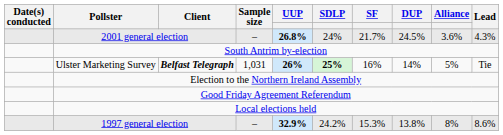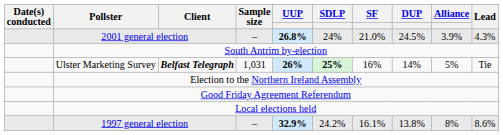(372, 36) 21.7% -> (372, 36) 21.0%
(452, 36) 3.6% -> (452, 36) 3.9%
(372, 123) 15.3% -> (372, 123) 16.1%
